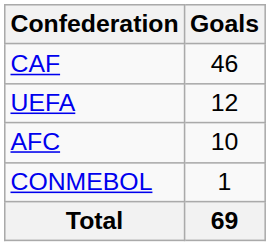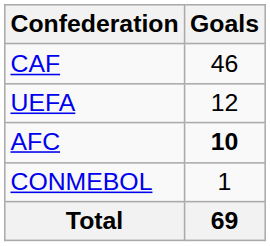(224, 142) normal -> (224, 142) bold
